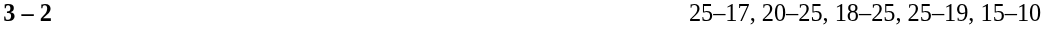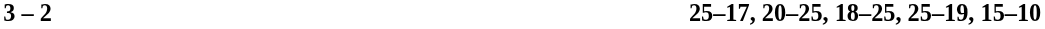(865, 13) normal -> (865, 13) bold
